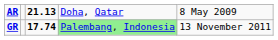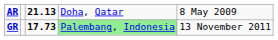(42, 28) 17.74 -> (42, 28) 17.73
